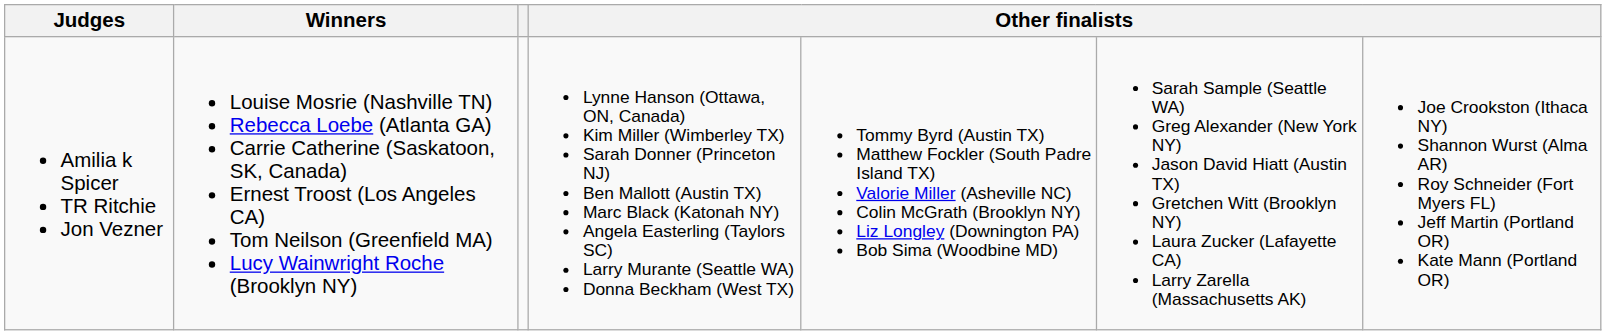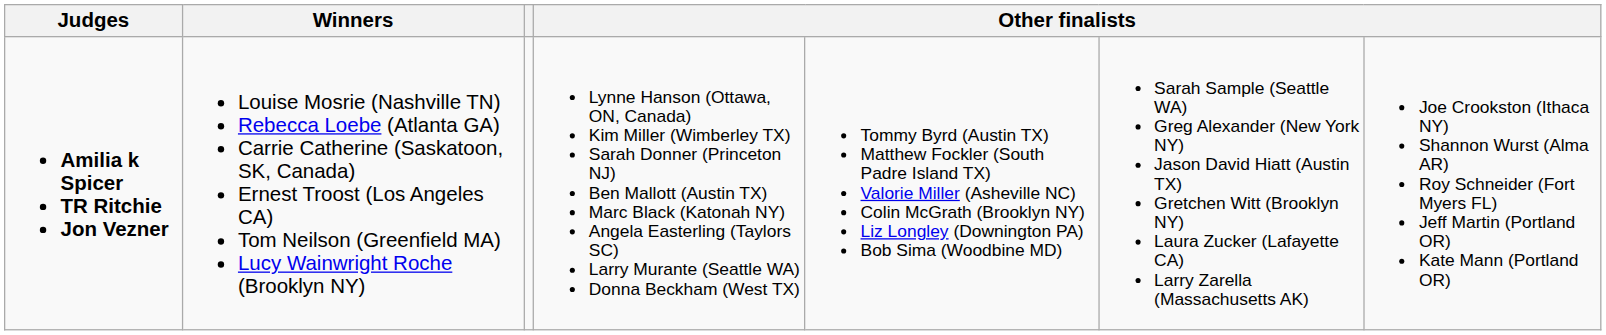(89, 195) normal -> (93, 195) bold
